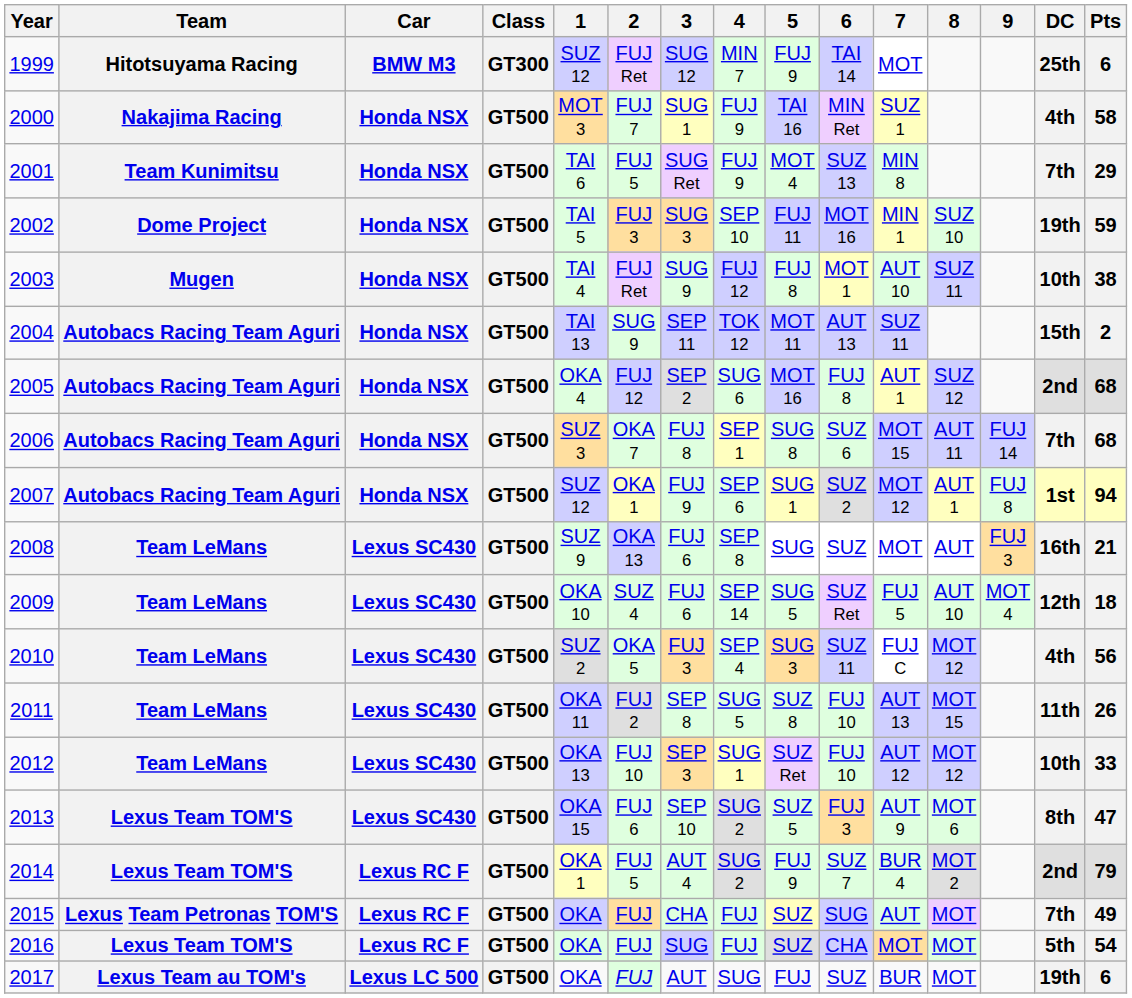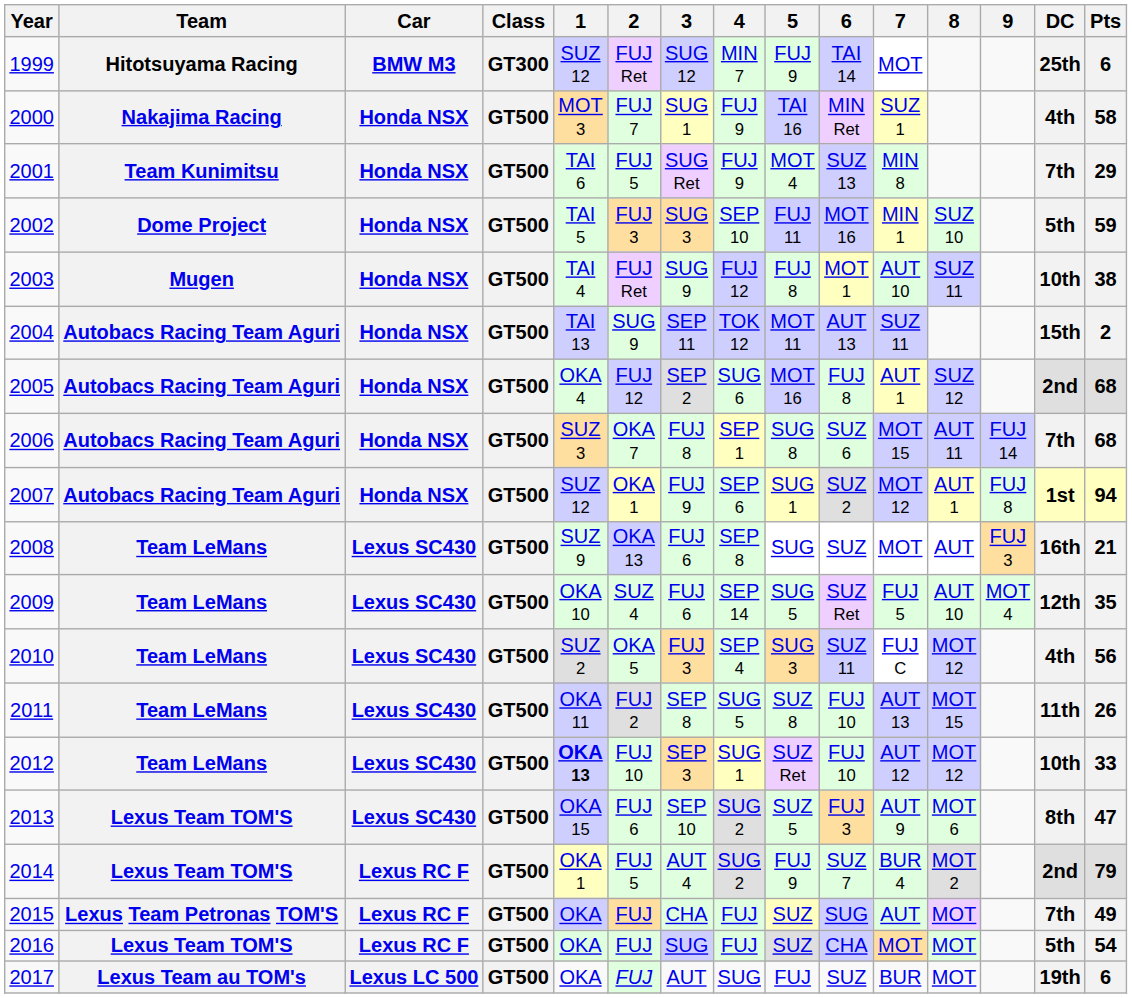(1060, 225) 19th -> (1060, 225) 5th
(1106, 602) 18 -> (1106, 602) 35
(581, 764) normal -> (581, 764) bold
